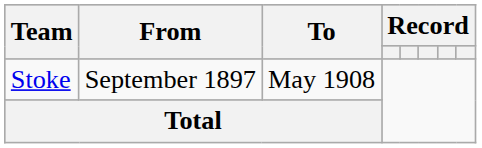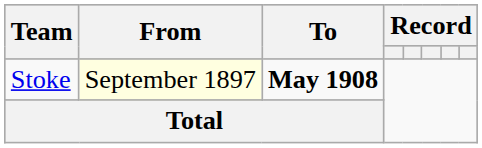(170, 79) no background -> (170, 79) lightyellow background
(322, 79) normal -> (323, 79) bold
